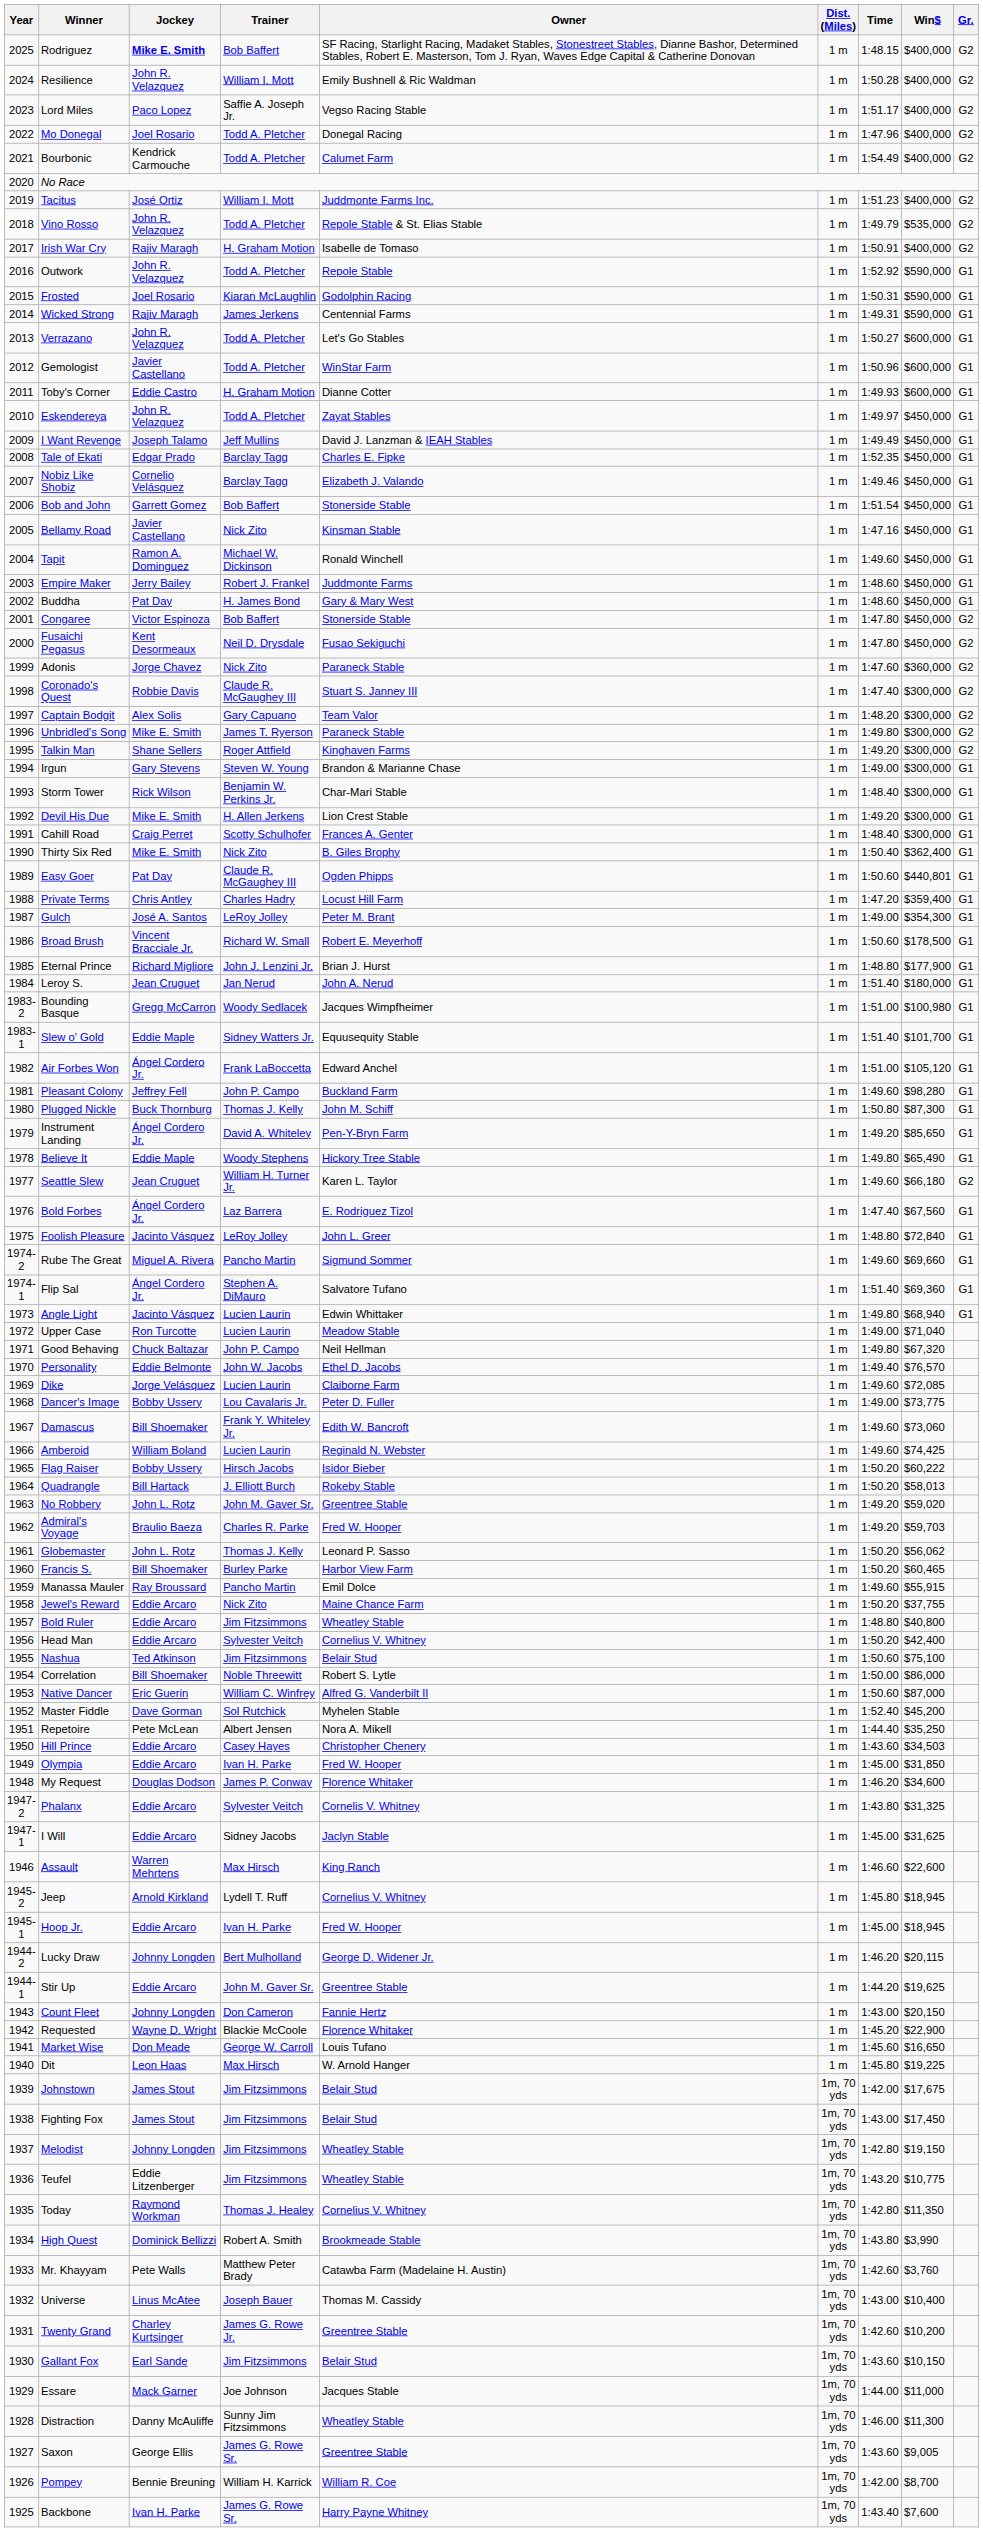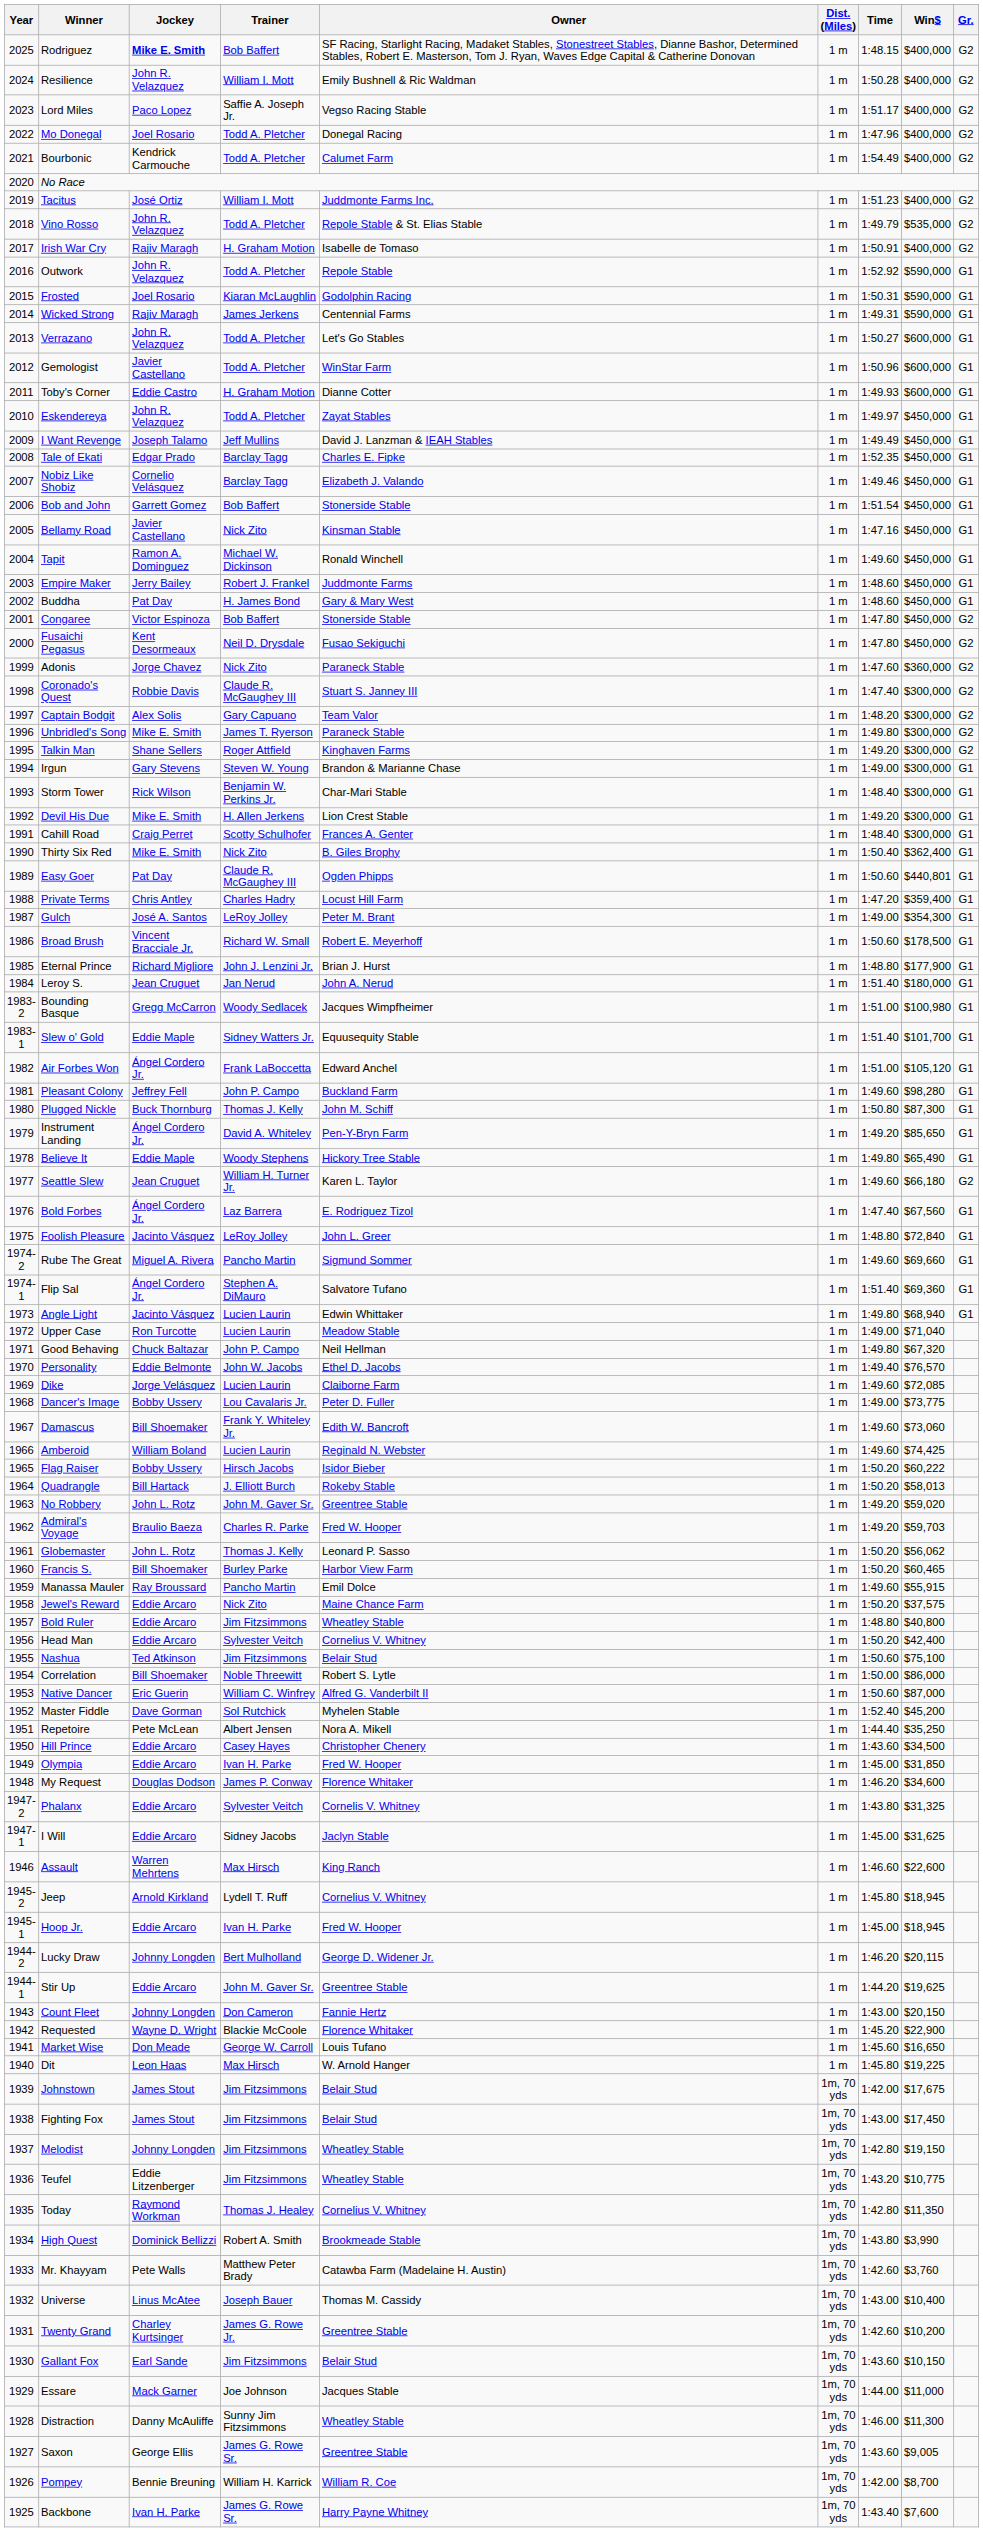(924, 1605) $37,755 -> (924, 1605) $37,575
(924, 1747) $34,503 -> (924, 1747) $34,500
